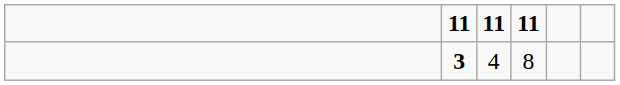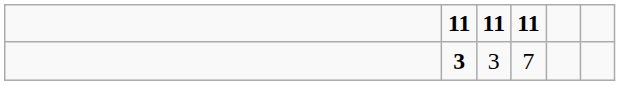(494, 60) 4 -> (494, 60) 3
(528, 60) 8 -> (528, 60) 7
